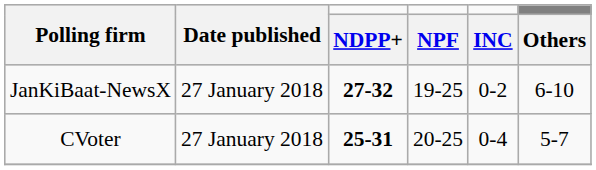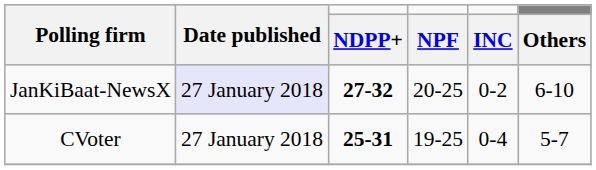(252, 89) no background -> (252, 89) lavender background
(438, 89) 19-25 -> (438, 89) 20-25
(438, 139) 20-25 -> (438, 139) 19-25
